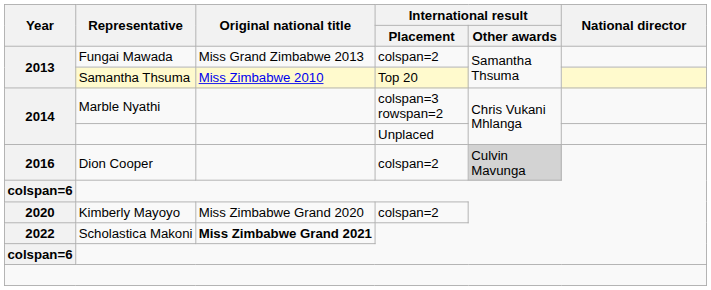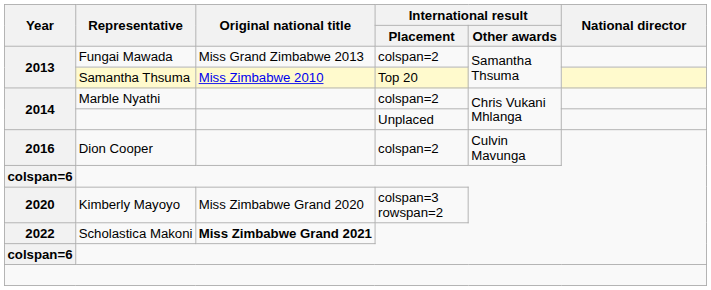(411, 106) colspan=3 rowspan=2 -> (408, 99) colspan=2
(498, 163) lightgrey background -> (498, 148) no background
(408, 212) colspan=2 -> (411, 205) colspan=3 rowspan=2
